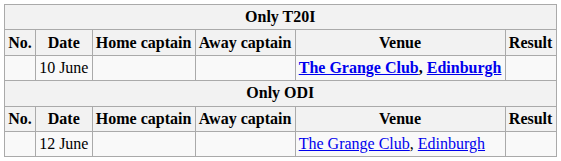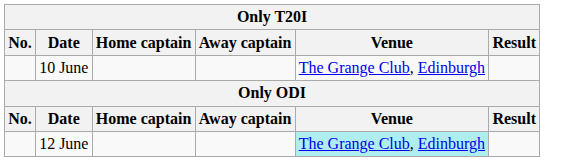(400, 67) bold -> (392, 67) normal
(392, 144) no background -> (392, 144) paleturquoise background
